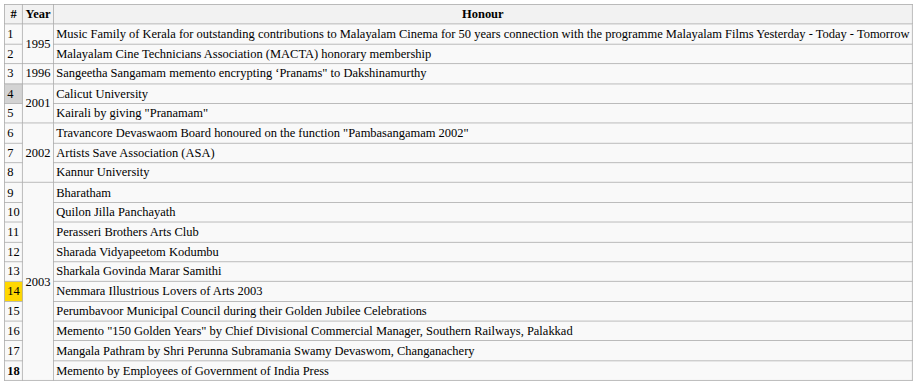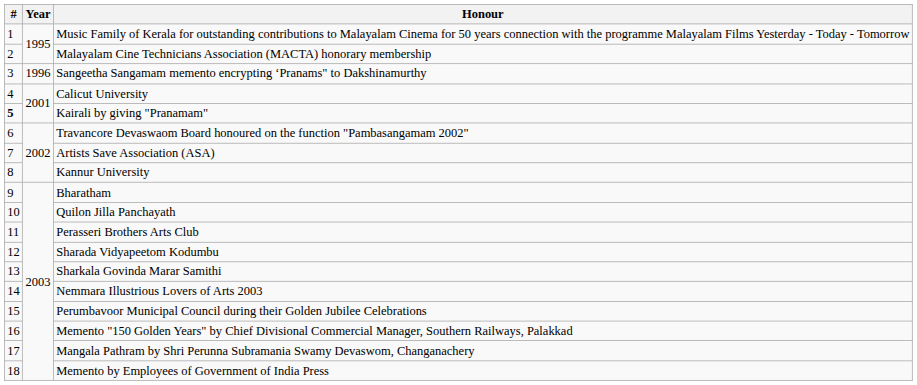(10, 93) lightgrey background -> (10, 93) no background
(10, 113) normal -> (10, 113) bold
(14, 291) gold background -> (14, 291) no background
(14, 370) bold -> (14, 370) normal
